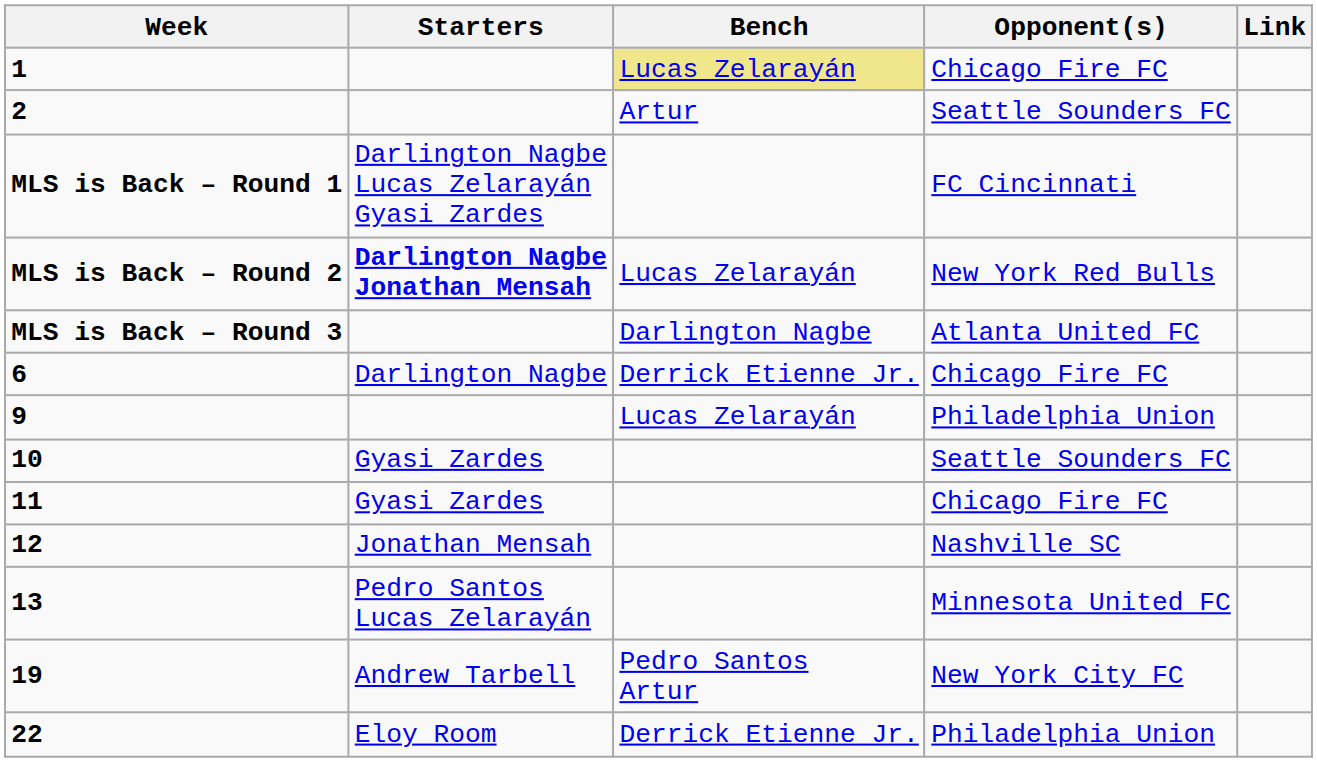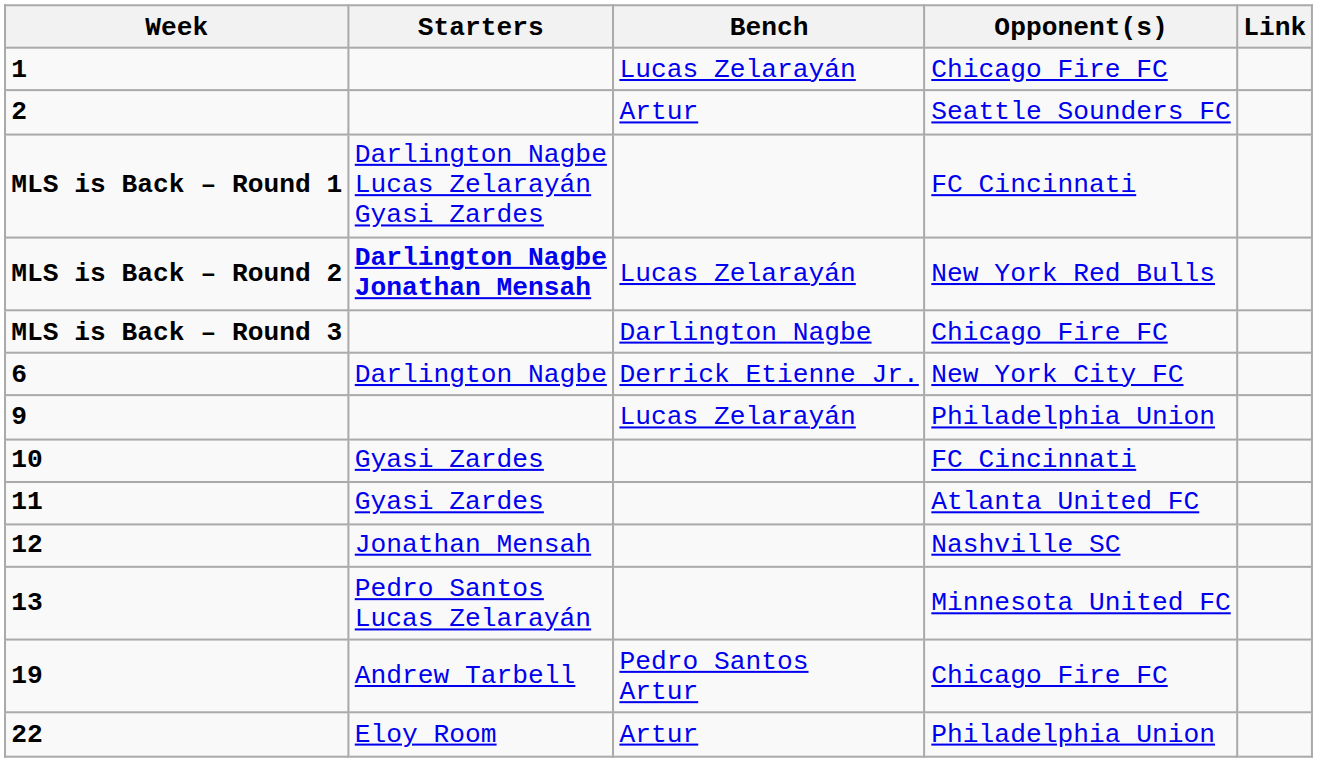(738, 69) khaki background -> (738, 69) no background
(1065, 332) Atlanta United FC -> (1050, 332) Chicago Fire FC
(1050, 374) Chicago Fire FC -> (1057, 374) New York City FC
(1081, 460) Seattle Sounders FC -> (1034, 460) FC Cincinnati
(1050, 503) Chicago Fire FC -> (1065, 503) Atlanta United FC
(1057, 677) New York City FC -> (1050, 677) Chicago Fire FC
(769, 735) Derrick Etienne Jr. -> (659, 735) Artur
